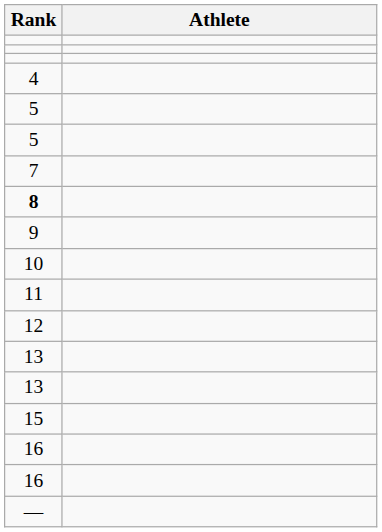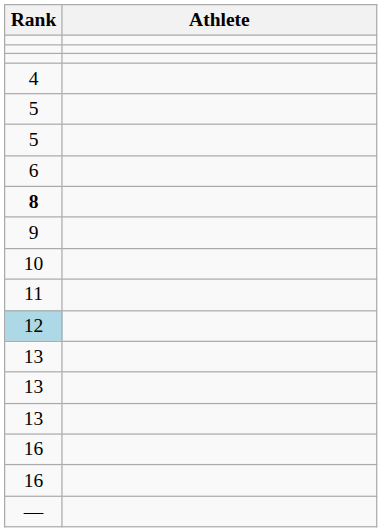(34, 170) 7 -> (34, 170) 6
(34, 325) no background -> (34, 325) lightblue background
(34, 418) 15 -> (34, 418) 13
